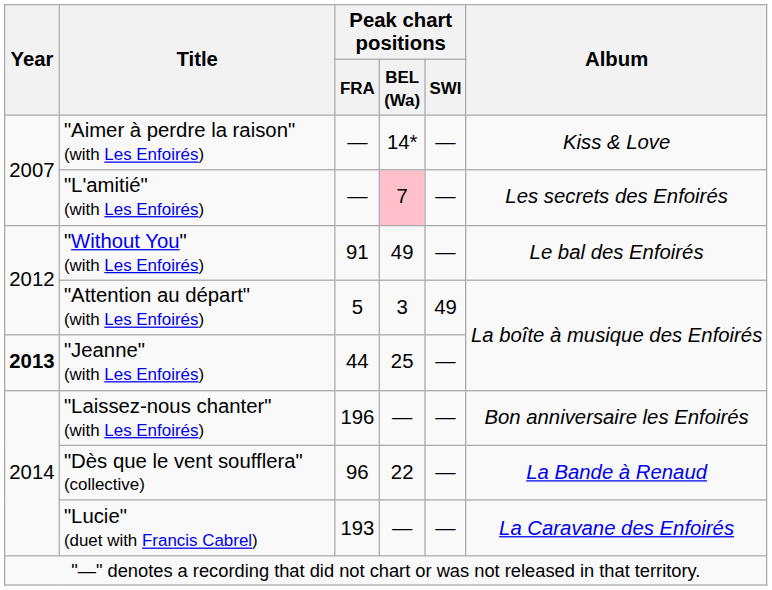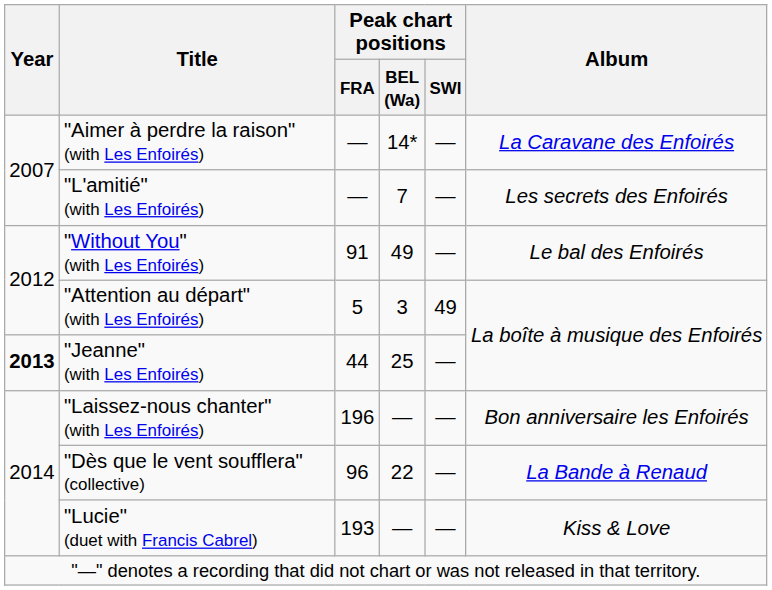(617, 142) Kiss & Love -> (617, 142) La Caravane des Enfoirés
(402, 197) pink background -> (402, 197) no background
(617, 527) La Caravane des Enfoirés -> (617, 527) Kiss & Love
